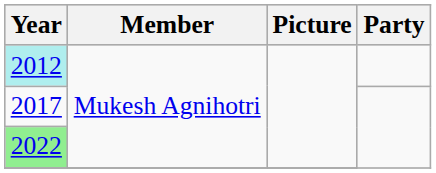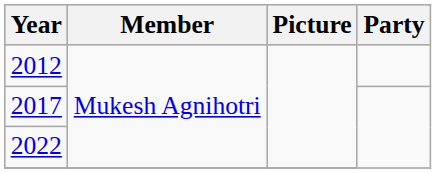(36, 65) paleturquoise background -> (36, 65) no background
(36, 146) lightgreen background -> (36, 146) no background
